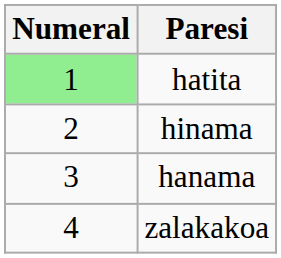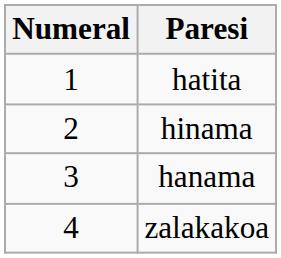(71, 78) lightgreen background -> (71, 78) no background
